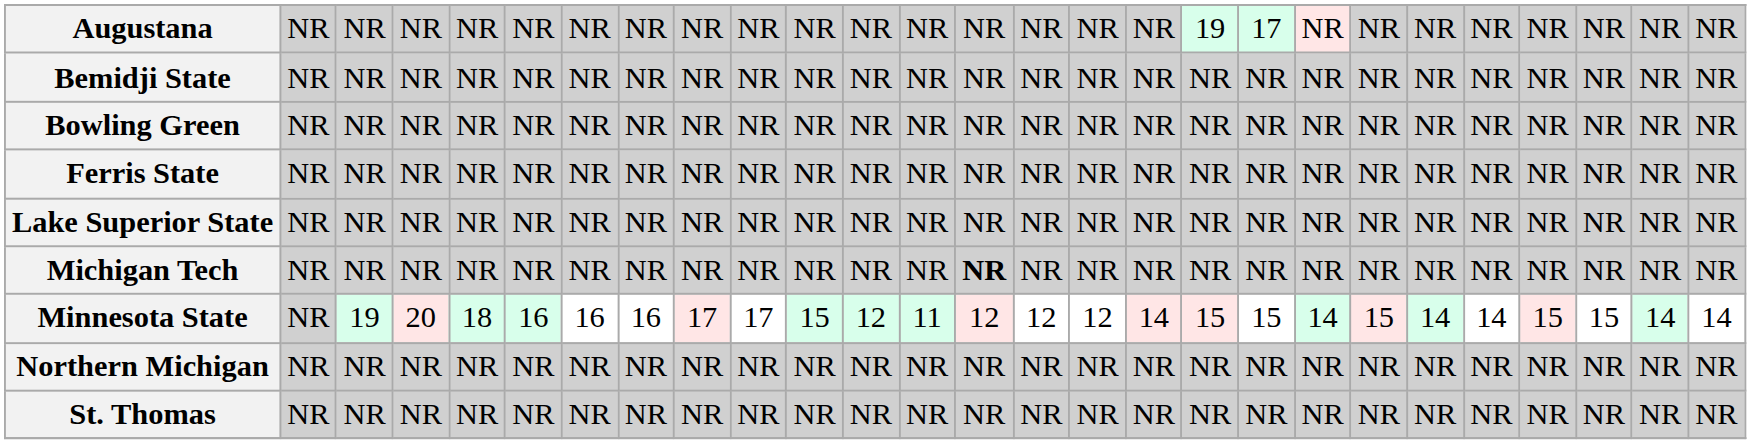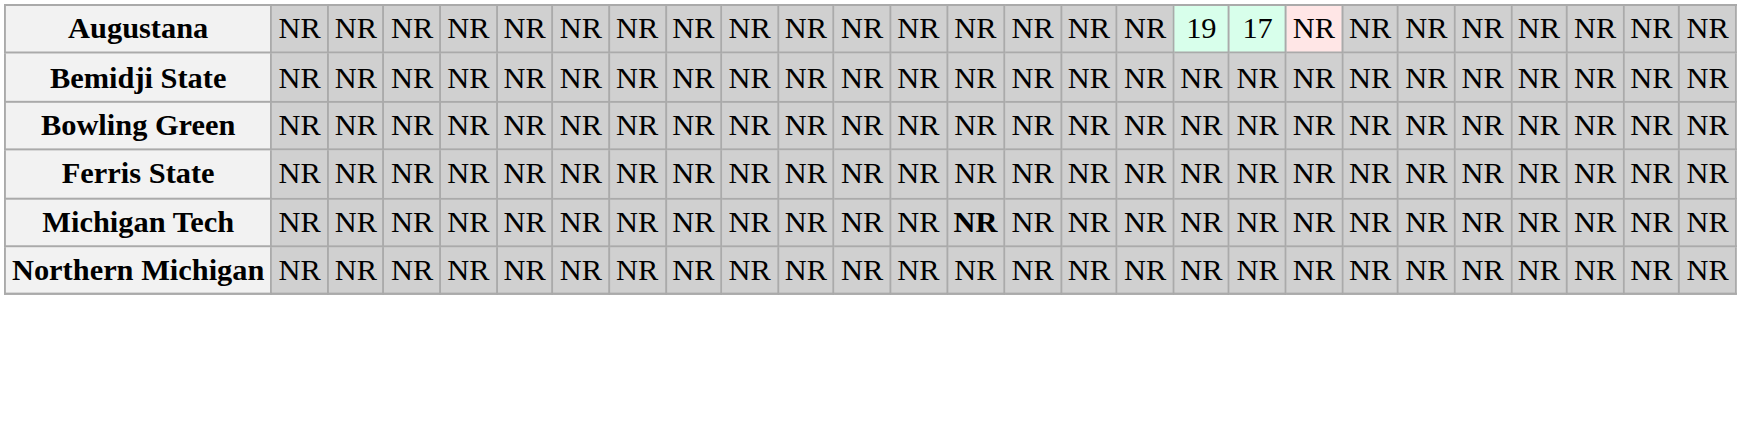- row: (143, 221)
- row: (143, 317)
- row: (143, 414)
